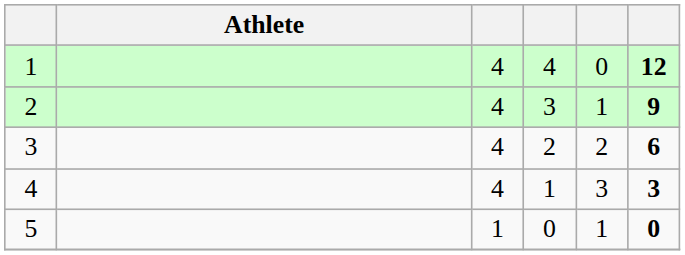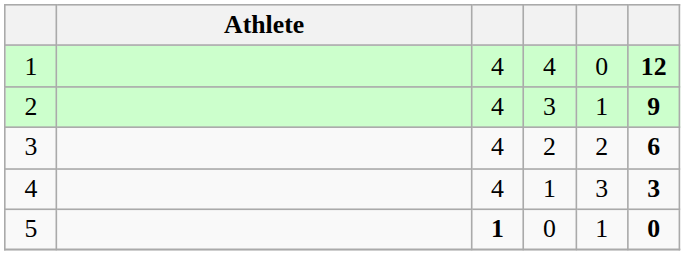(497, 229) normal -> (497, 229) bold
